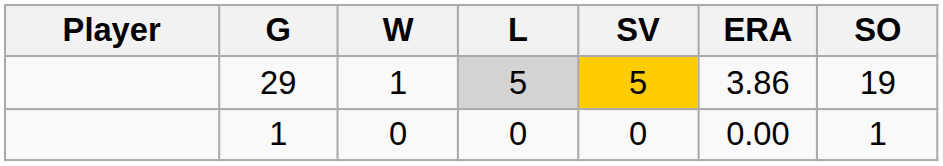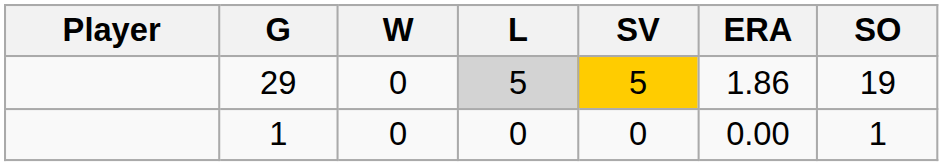(398, 82) 1 -> (398, 82) 0
(758, 82) 3.86 -> (758, 82) 1.86
